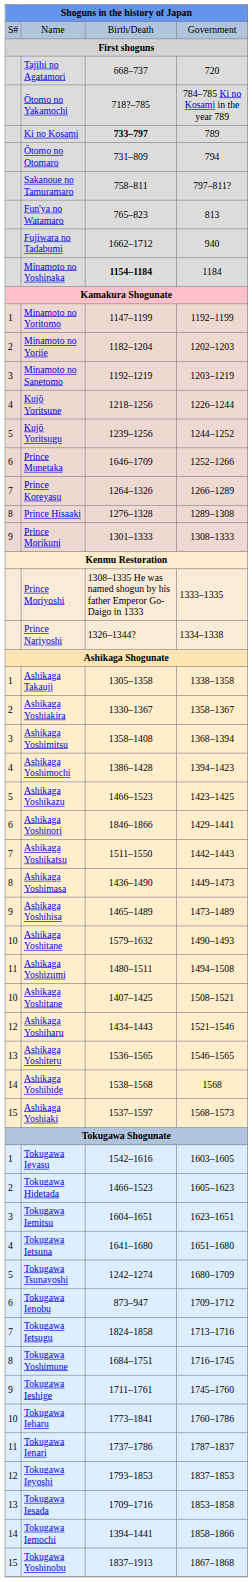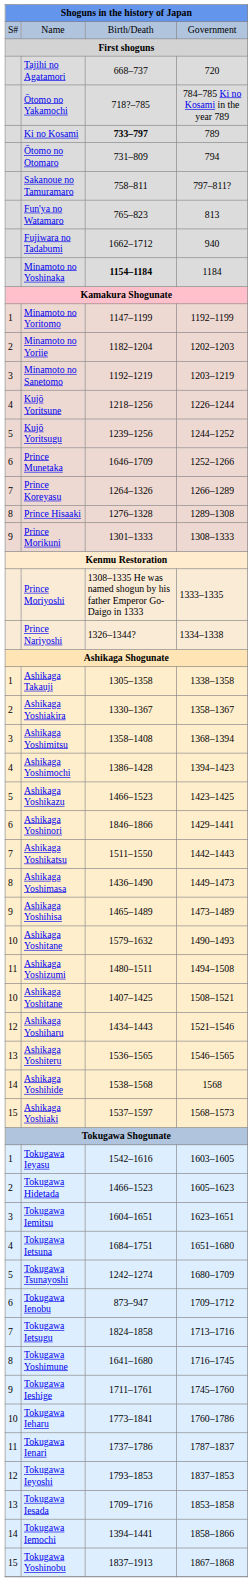(131, 1245) 1641–1680 -> (131, 1245) 1684–1751
(131, 1360) 1684–1751 -> (131, 1360) 1641–1680
